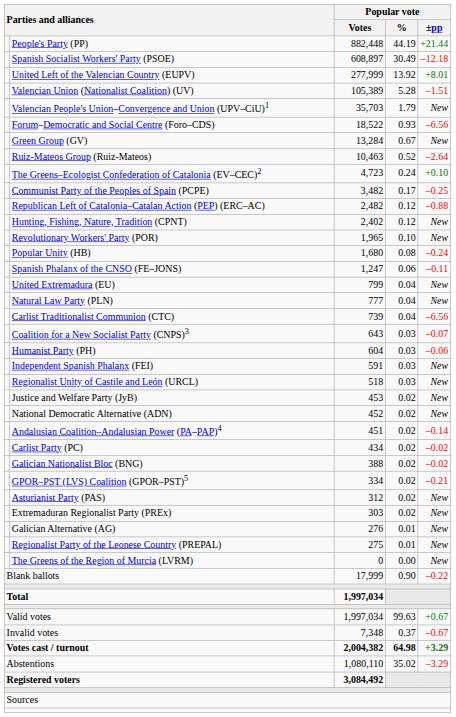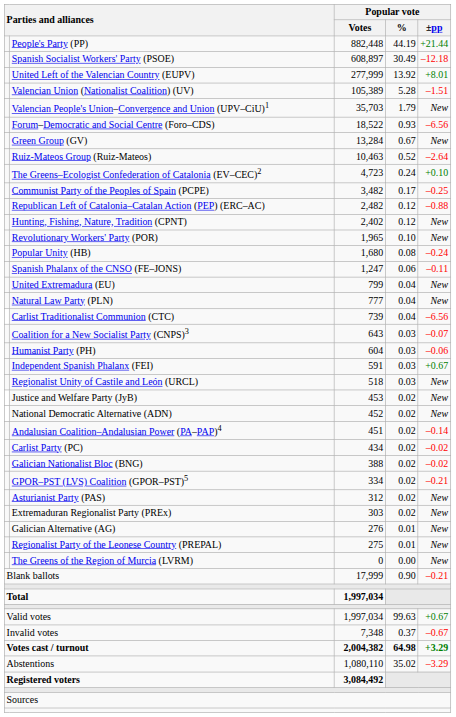(439, 366) New -> (437, 366) +0.67
(437, 576) –0.22 -> (437, 576) –0.21
